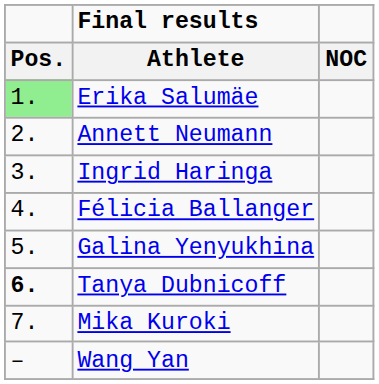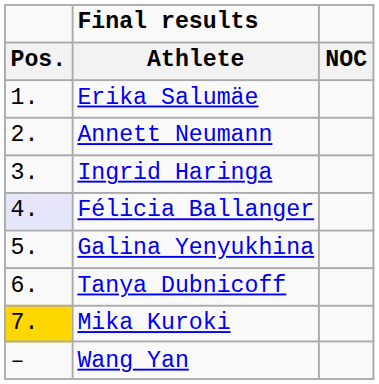(24, 99) lightgreen background -> (24, 99) no background
(24, 211) no background -> (24, 211) lavender background
(24, 286) bold -> (24, 286) normal
(24, 324) no background -> (24, 324) gold background
